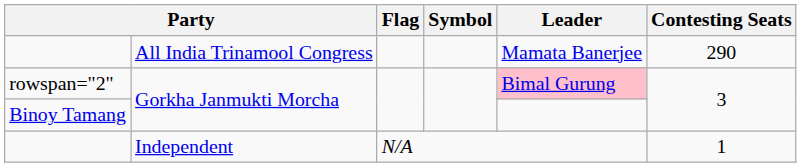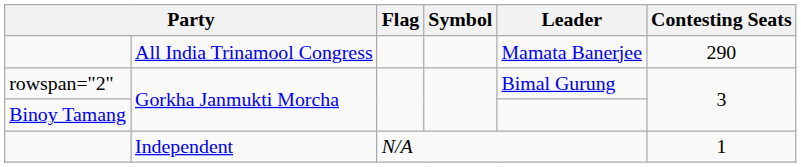(559, 83) pink background -> (559, 83) no background
